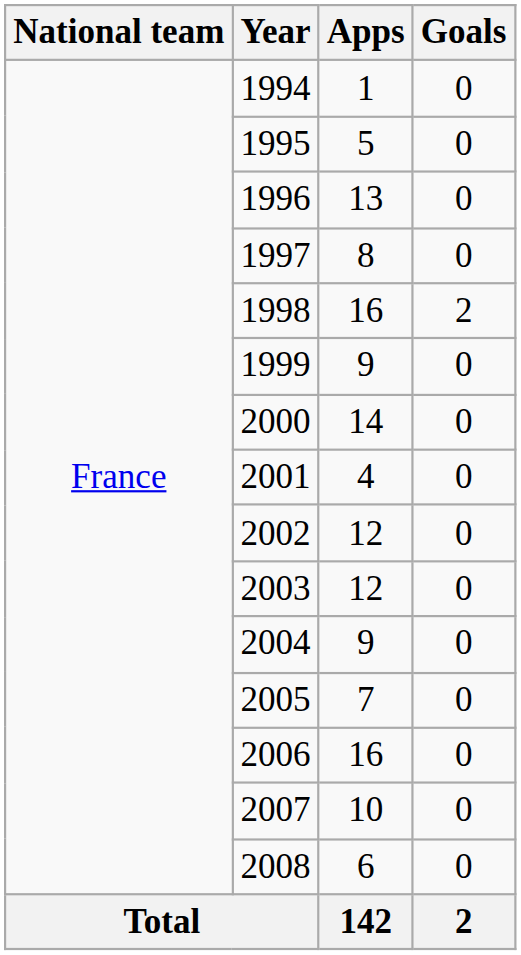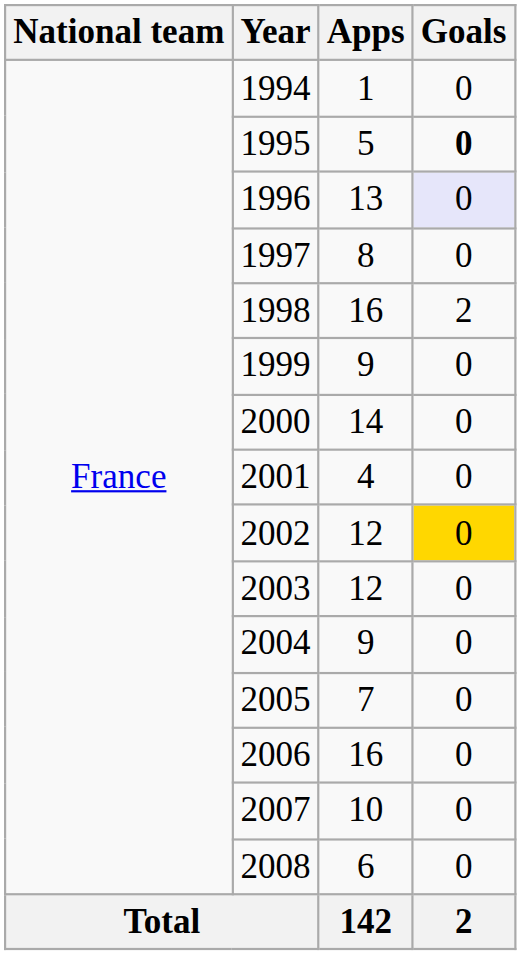(464, 143) normal -> (464, 143) bold
(464, 198) no background -> (464, 198) lavender background
(464, 532) no background -> (464, 532) gold background
